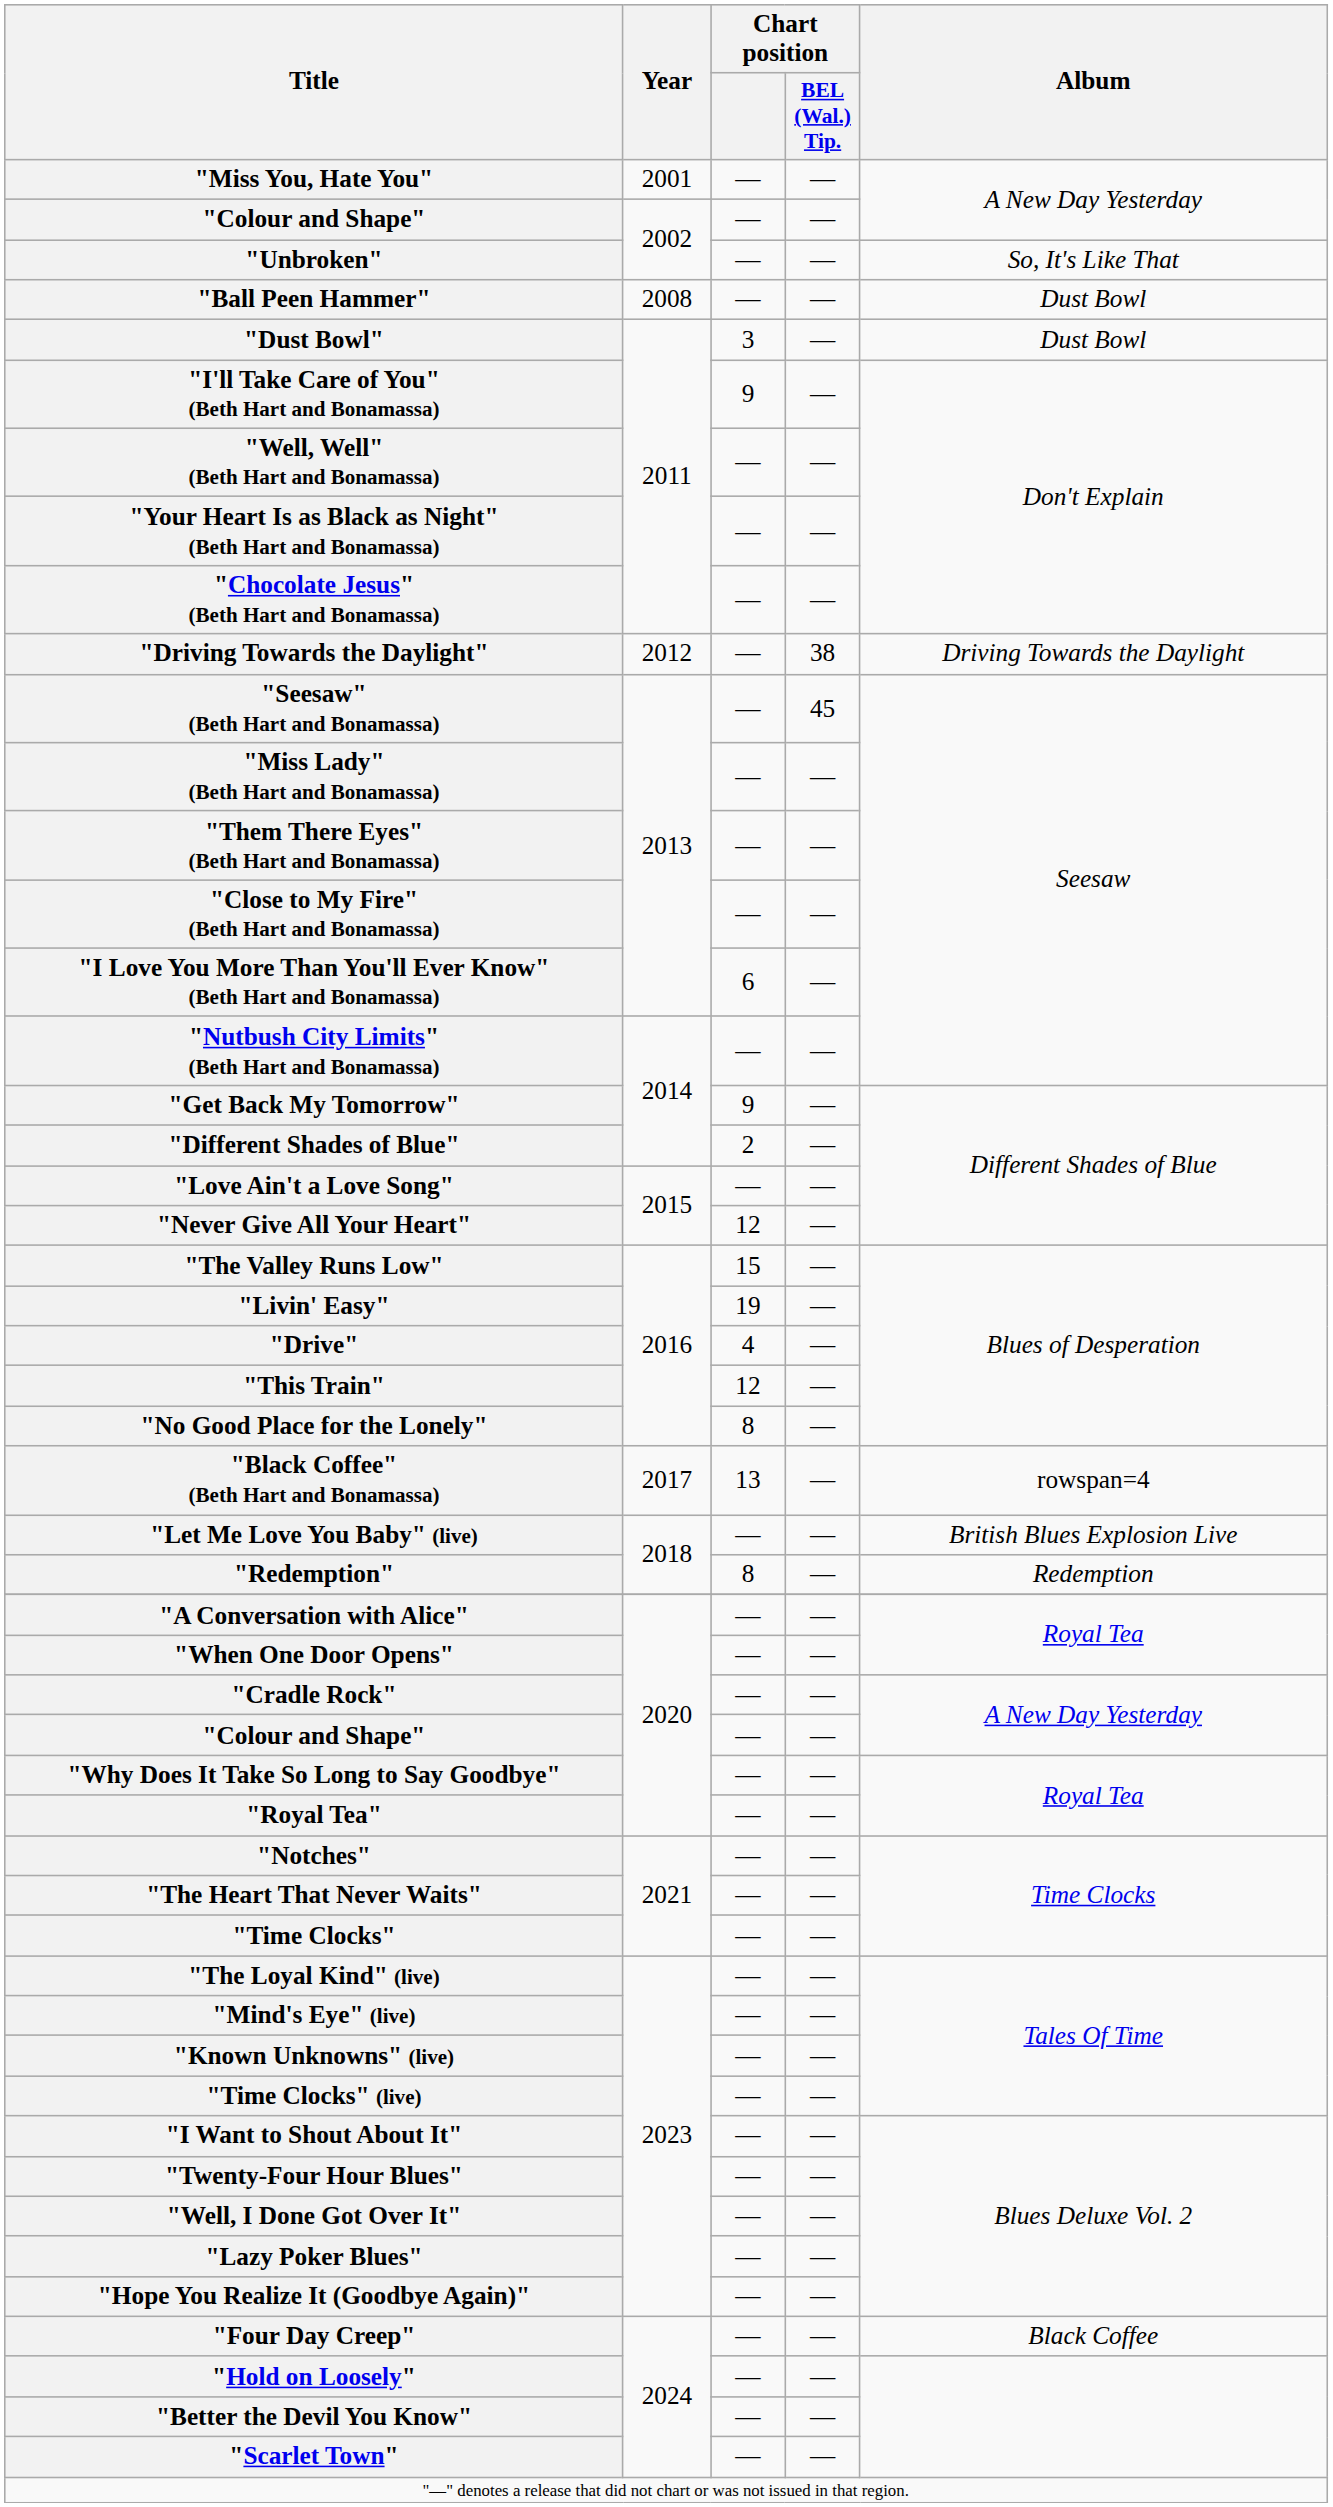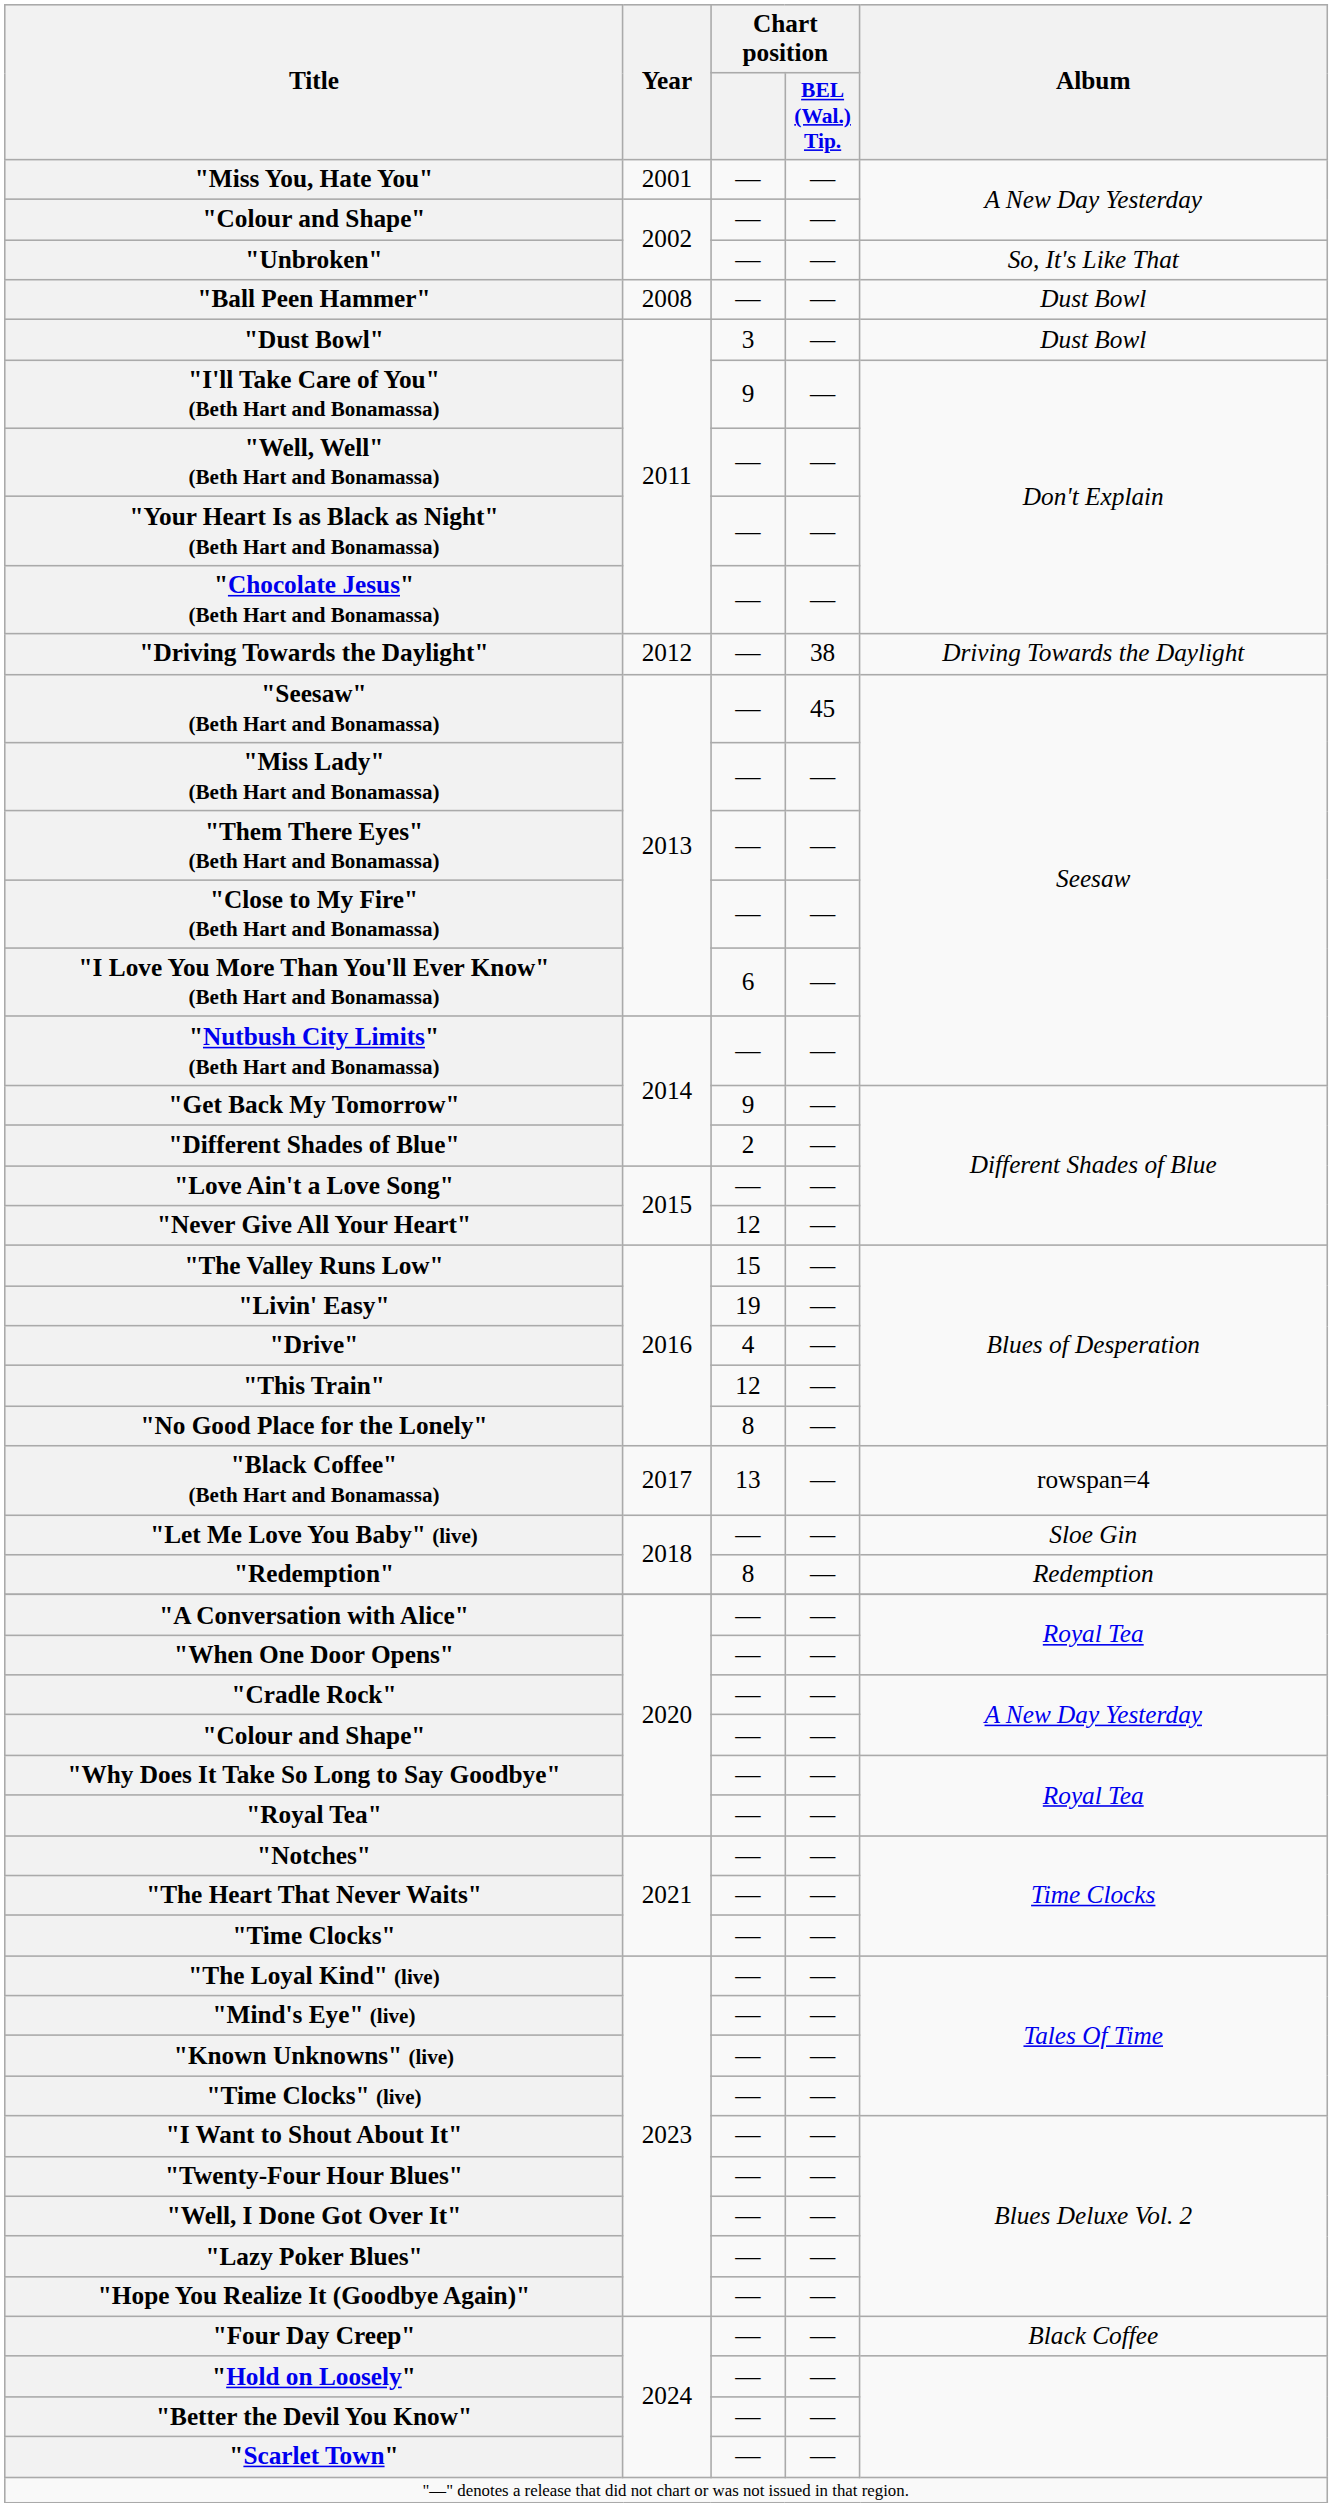(1093, 1534) British Blues Explosion Live -> (1093, 1534) Sloe Gin
